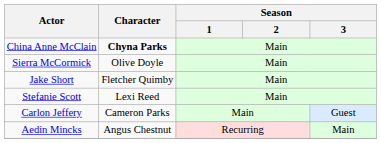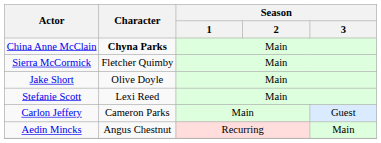(137, 63) Olive Doyle -> (137, 63) Fletcher Quimby
(137, 79) Fletcher Quimby -> (137, 79) Olive Doyle
